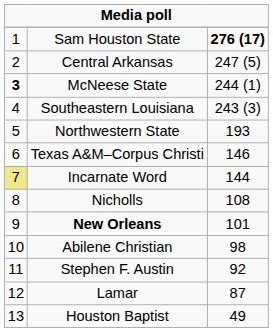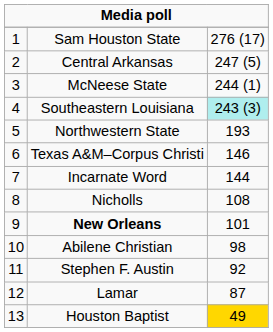(238, 39) bold -> (238, 39) normal
(16, 85) bold -> (16, 85) normal
(238, 108) no background -> (238, 108) paleturquoise background
(16, 177) khaki background -> (16, 177) no background
(238, 316) no background -> (238, 316) gold background
